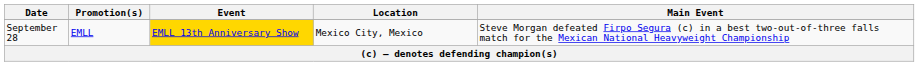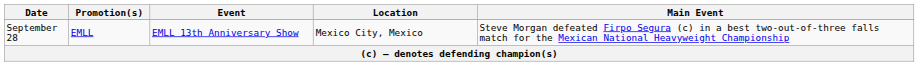(225, 33) gold background -> (225, 33) no background
